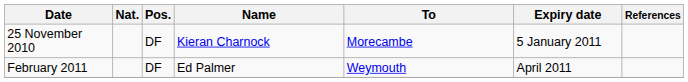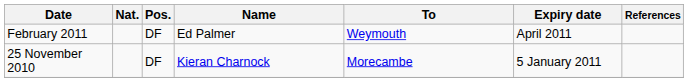rows swapped: (45, 41) <-> (47, 68)
